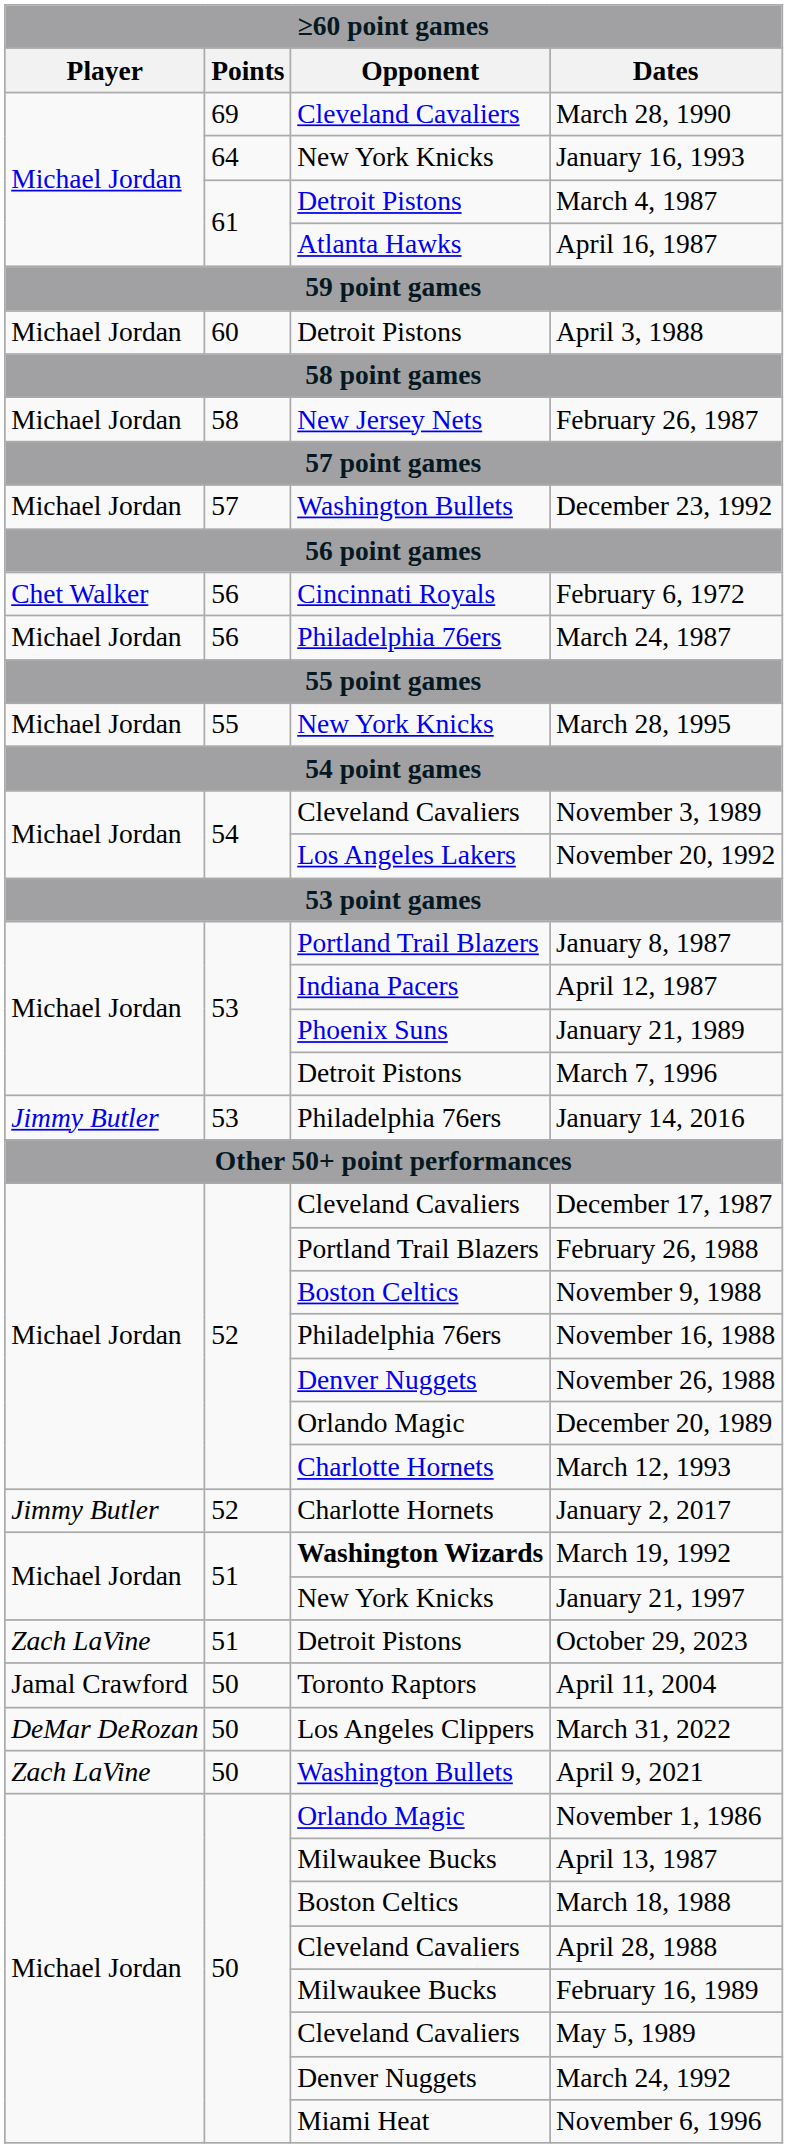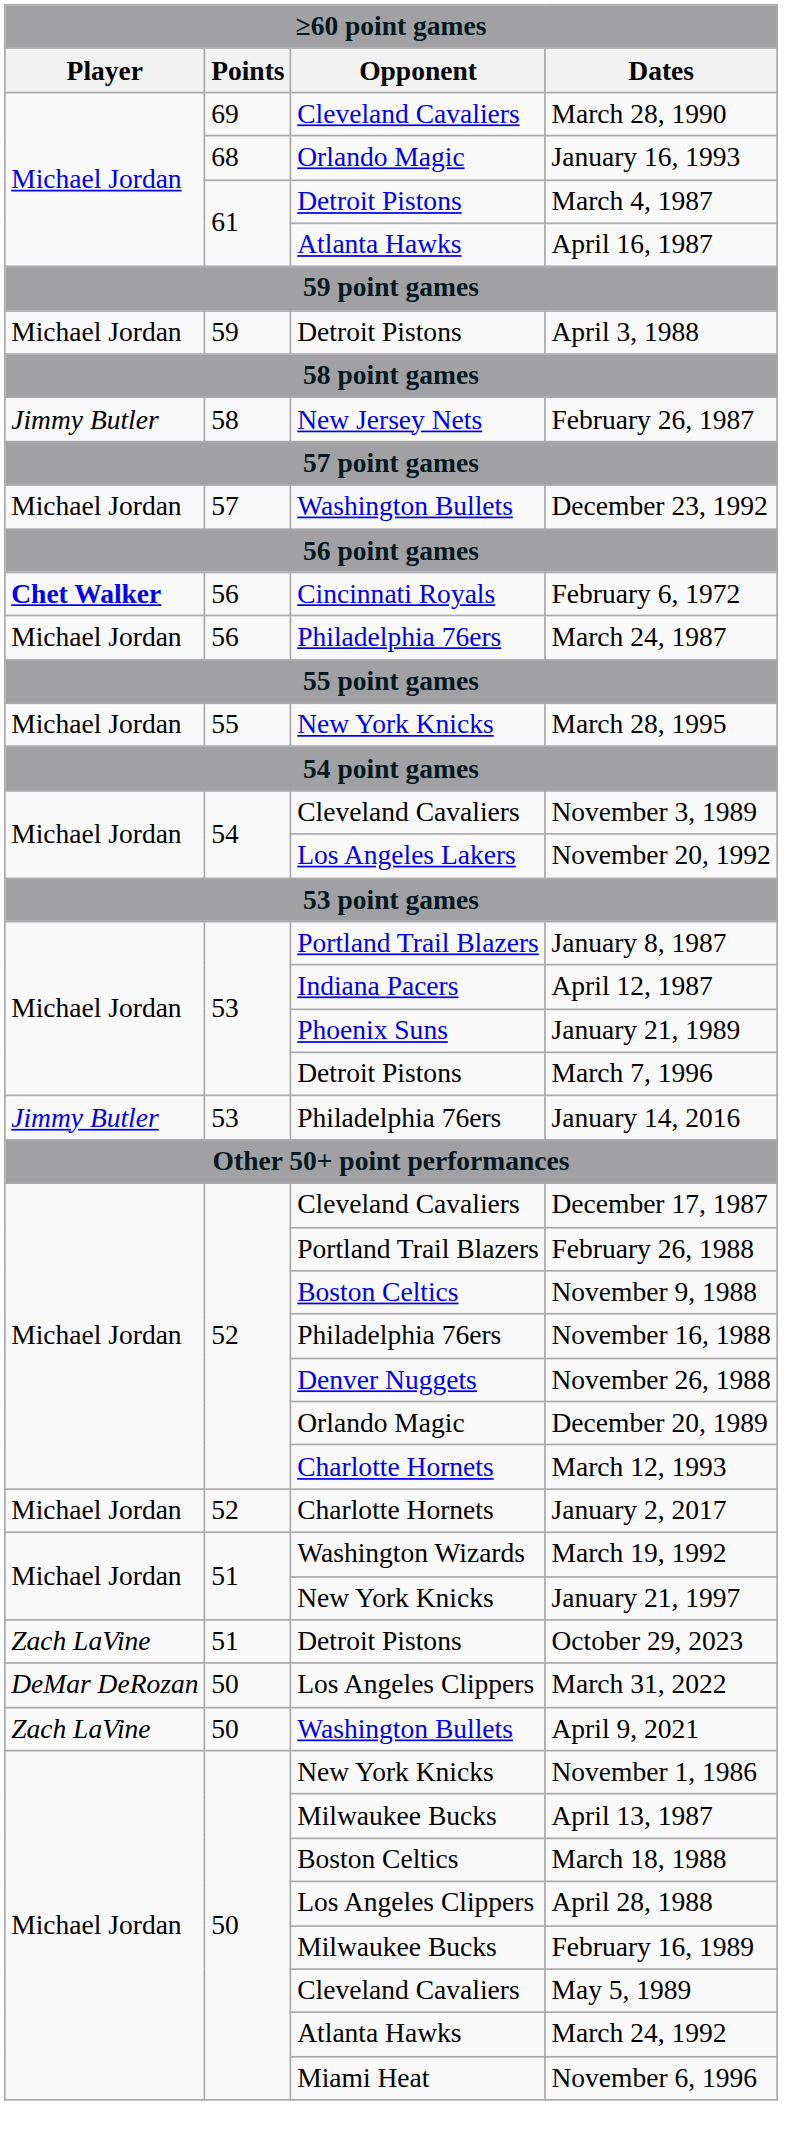(225, 157) 64 -> (225, 157) 68
(395, 157) New York Knicks -> (381, 157) Orlando Magic
(225, 331) 60 -> (225, 331) 59
(96, 419) Michael Jordan -> (85, 419) Jimmy Butler
(80, 593) normal -> (86, 593) bold
(85, 1510) Jimmy Butler -> (96, 1510) Michael Jordan
(420, 1553) bold -> (411, 1553) normal
- row: (636, 1684)
(381, 1815) Orlando Magic -> (395, 1772) New York Knicks
(408, 1946) Cleveland Cavaliers -> (416, 1903) Los Angeles Clippers
(387, 2077) Denver Nuggets -> (379, 2033) Atlanta Hawks
